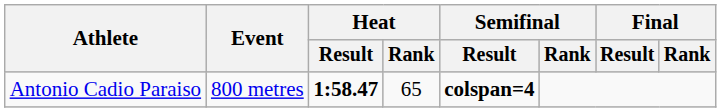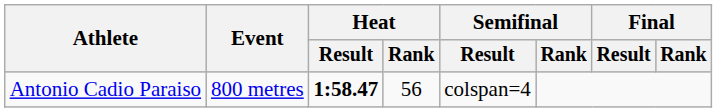(411, 89) 65 -> (411, 89) 56
(489, 89) bold -> (487, 89) normal
